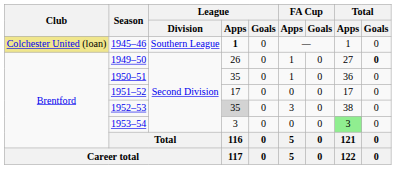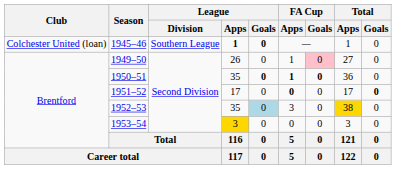(56, 44) khaki background -> (56, 44) no background
(263, 44) normal -> (263, 44) bold
(320, 60) no background -> (320, 60) pink background
(376, 60) bold -> (376, 60) normal
(263, 76) normal -> (263, 76) bold
(292, 76) normal -> (292, 76) bold
(320, 76) normal -> (320, 76) bold
(292, 92) normal -> (292, 92) bold
(376, 92) normal -> (376, 92) bold
(235, 108) lightgrey background -> (235, 108) no background
(263, 108) no background -> (263, 108) lightblue background
(348, 108) no background -> (348, 108) gold background
(235, 124) no background -> (235, 124) gold background
(348, 124) lightgreen background -> (348, 124) no background
